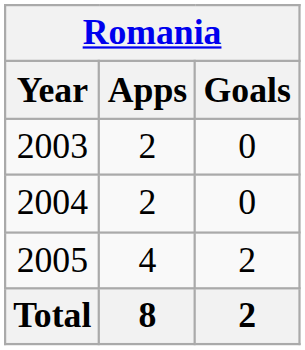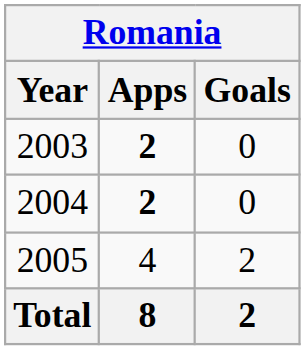(147, 145) normal -> (147, 145) bold
(147, 202) normal -> (147, 202) bold
